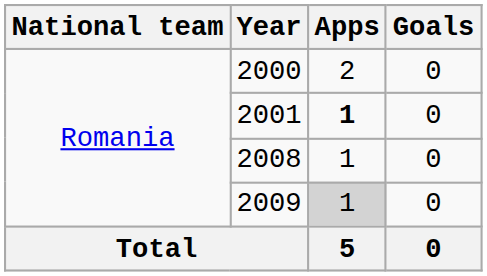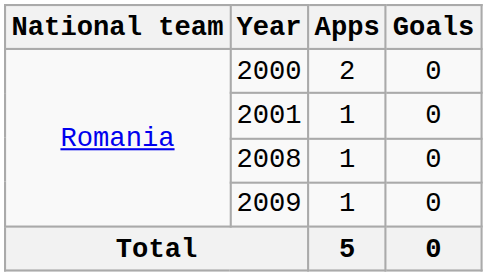(347, 116) bold -> (347, 116) normal
(347, 204) lightgrey background -> (347, 204) no background
